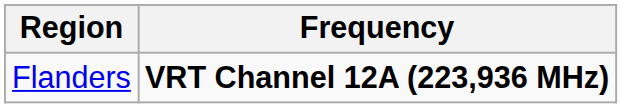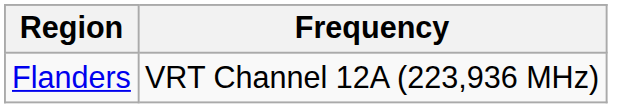(377, 77) bold -> (372, 77) normal
